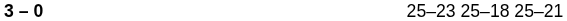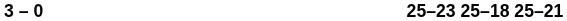(485, 11) normal -> (485, 11) bold
